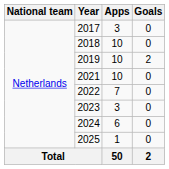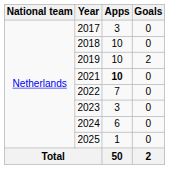(117, 76) normal -> (117, 76) bold
